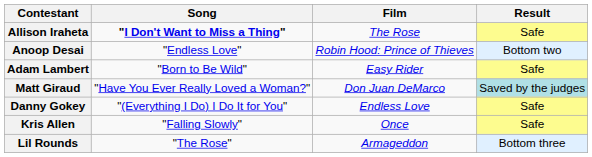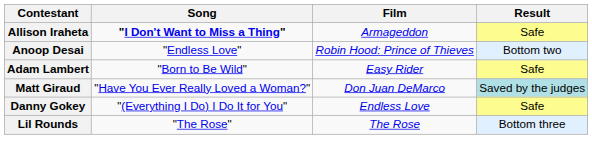(395, 32) The Rose -> (395, 32) Armageddon
- row: (48, 124)
(395, 143) Armageddon -> (395, 124) The Rose
